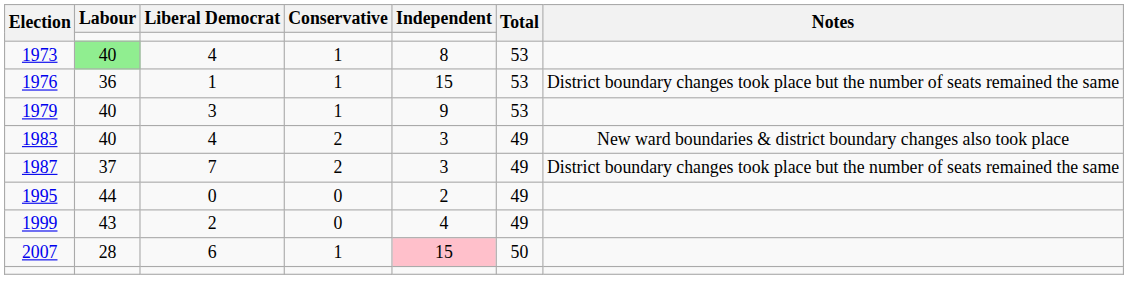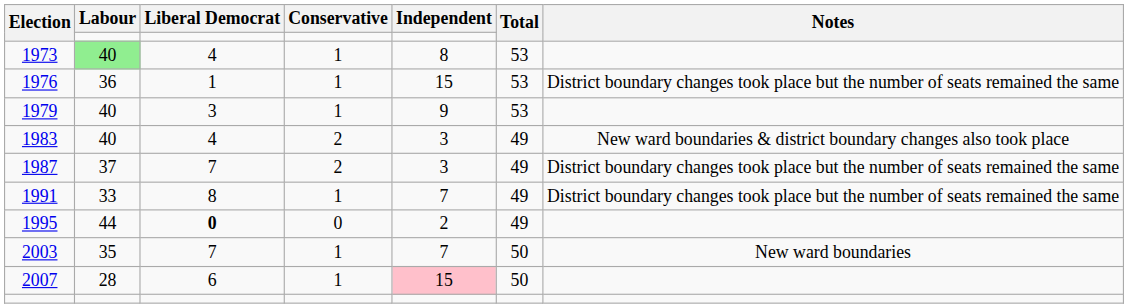+ row: (40, 195)
(212, 195) normal -> (212, 223) bold
- row: (40, 223)
+ row: (40, 252)
